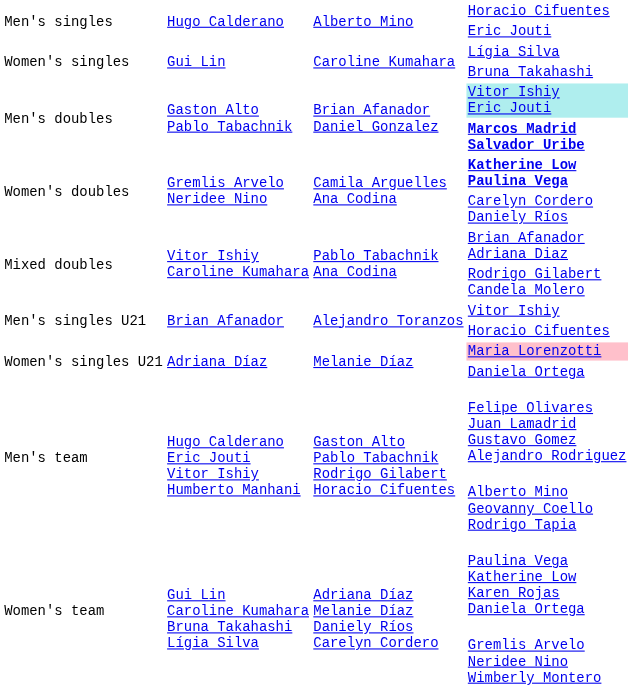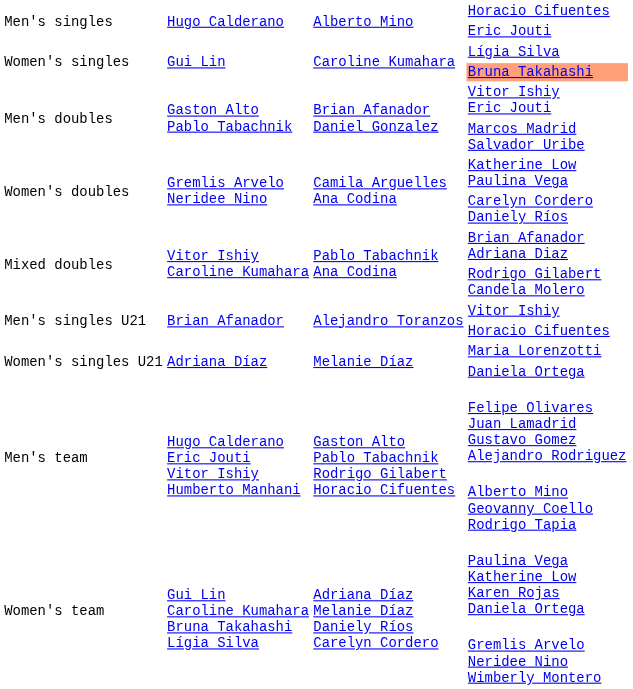(530, 72) no background -> (530, 72) lightsalmon background
(514, 101) paleturquoise background -> (514, 101) no background
(526, 137) bold -> (526, 137) normal
(522, 173) bold -> (522, 173) normal
(535, 351) pink background -> (535, 351) no background
